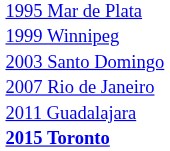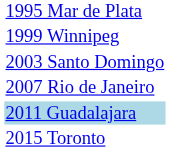(71, 112) no background -> (71, 112) lightblue background
(58, 138) bold -> (55, 138) normal
